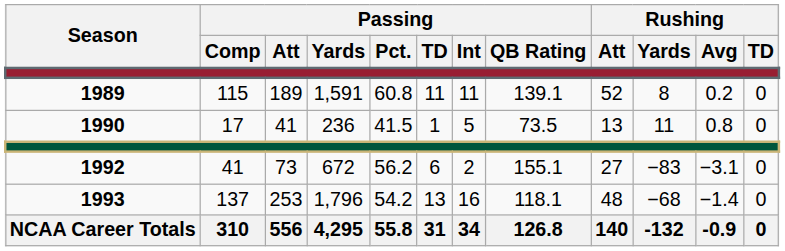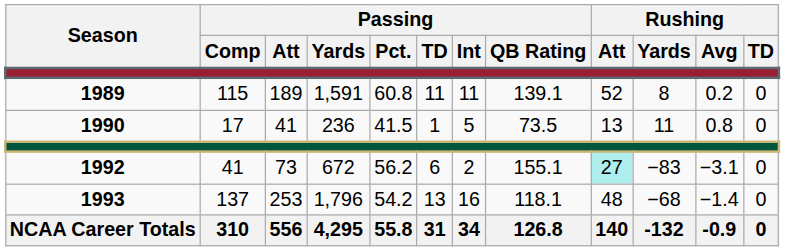(612, 168) no background -> (612, 168) paleturquoise background
